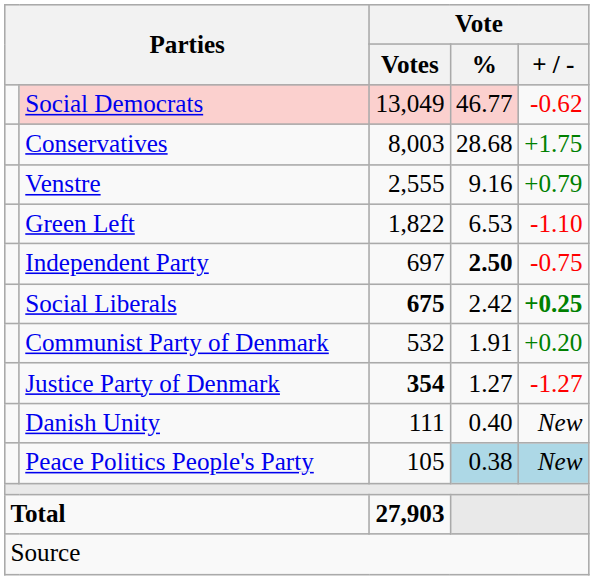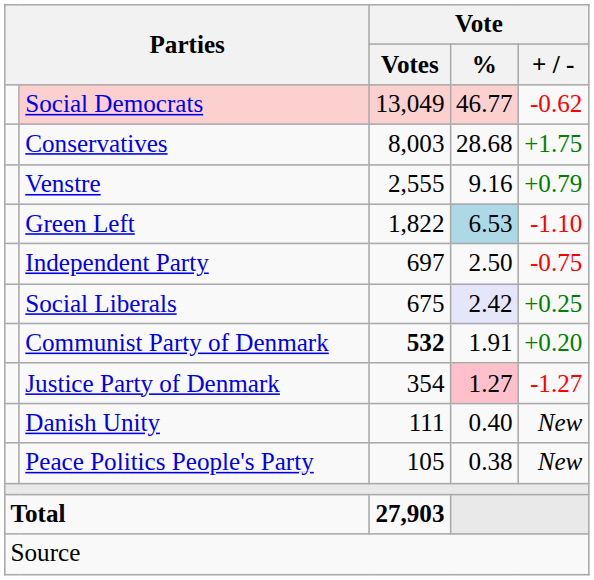(491, 223) no background -> (491, 223) lightblue background
(491, 263) bold -> (491, 263) normal
(426, 303) bold -> (426, 303) normal
(491, 303) no background -> (491, 303) lavender background
(553, 303) bold -> (553, 303) normal
(426, 343) normal -> (426, 343) bold
(426, 382) bold -> (426, 382) normal
(491, 382) no background -> (491, 382) pink background
(491, 462) lightblue background -> (491, 462) no background
(560, 462) lightblue background -> (560, 462) no background
